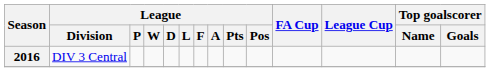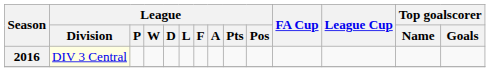(90, 56) no background -> (90, 56) lightyellow background
